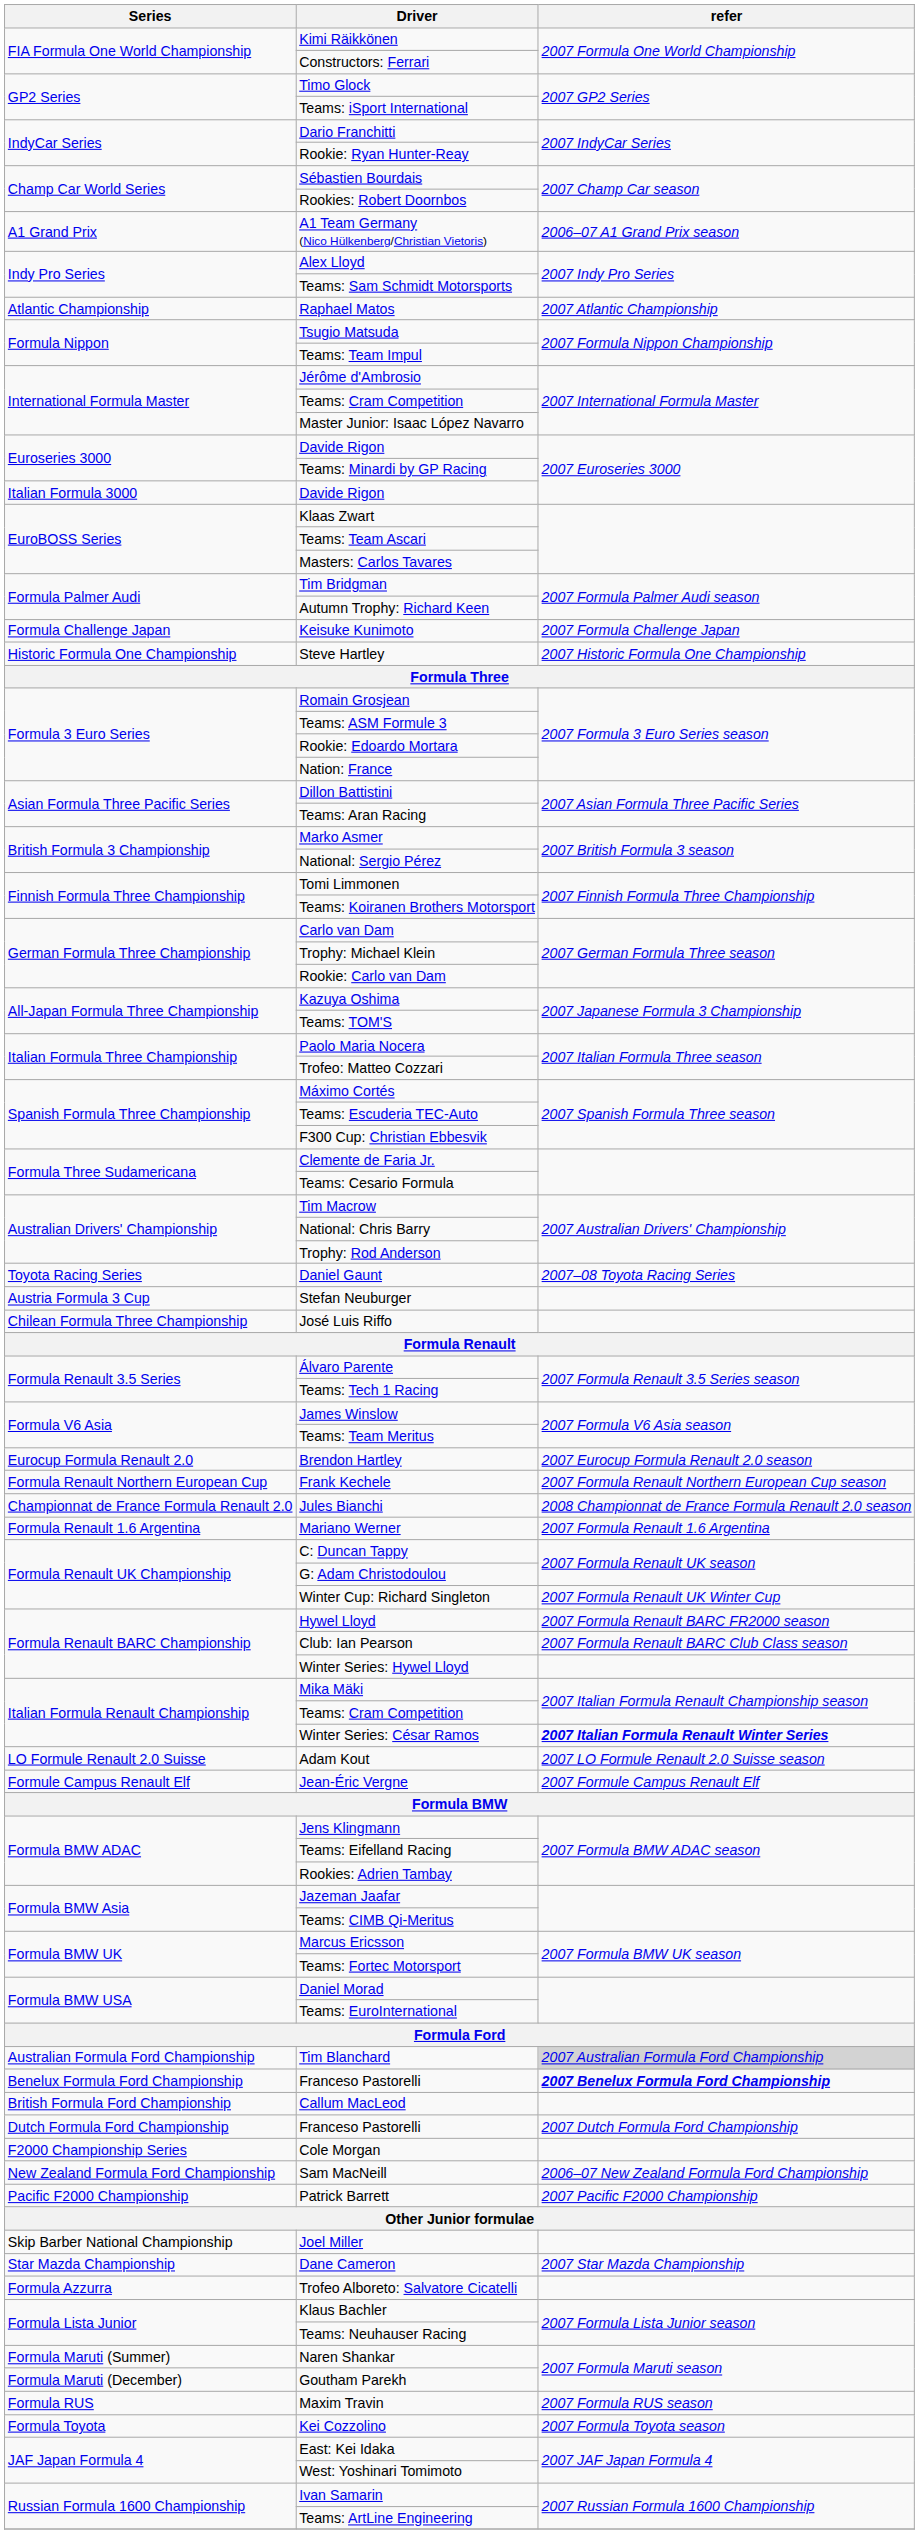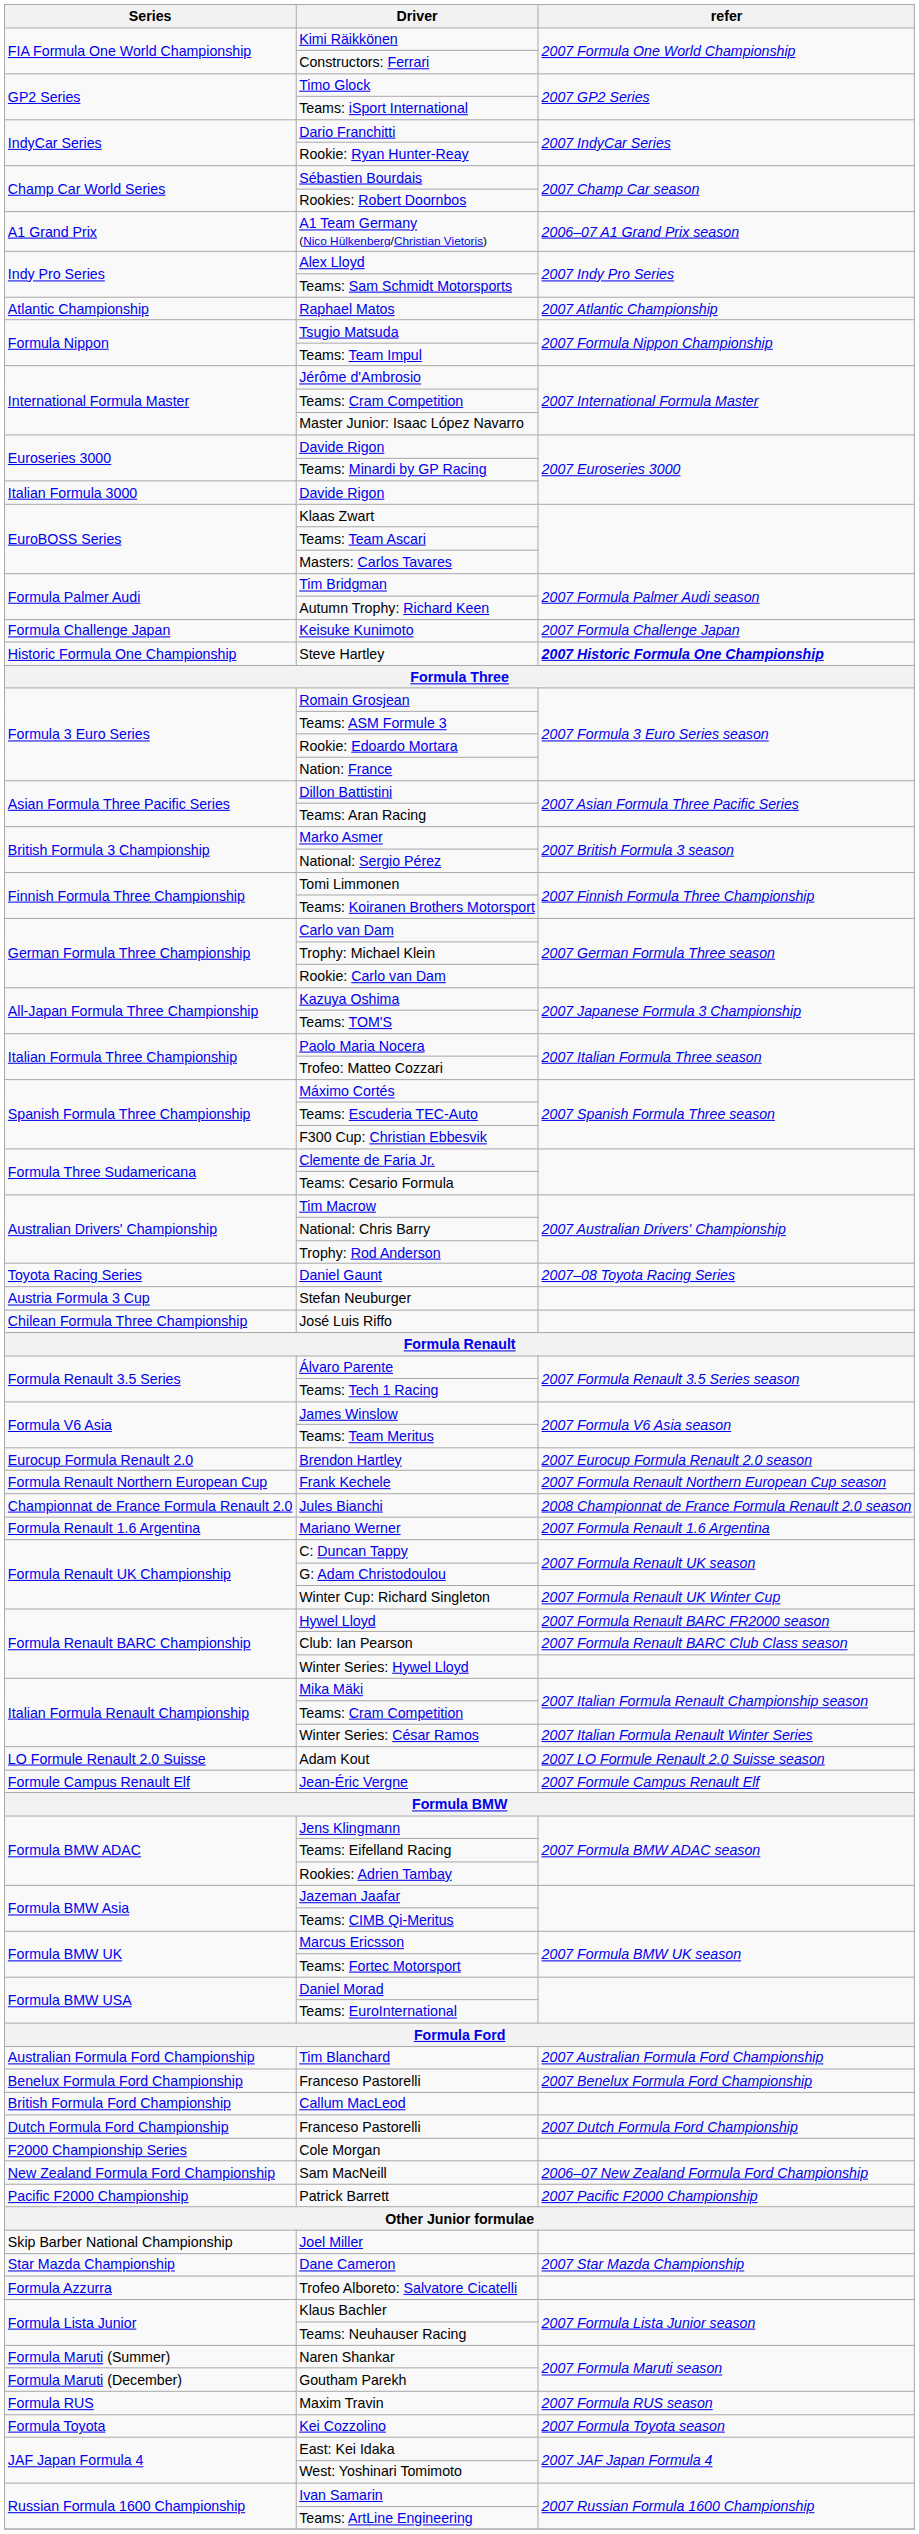(674, 654) normal -> (683, 654) bold
(685, 1735) bold -> (677, 1735) normal
(682, 2057) lightgrey background -> (682, 2057) no background
(686, 2080) bold -> (677, 2080) normal
